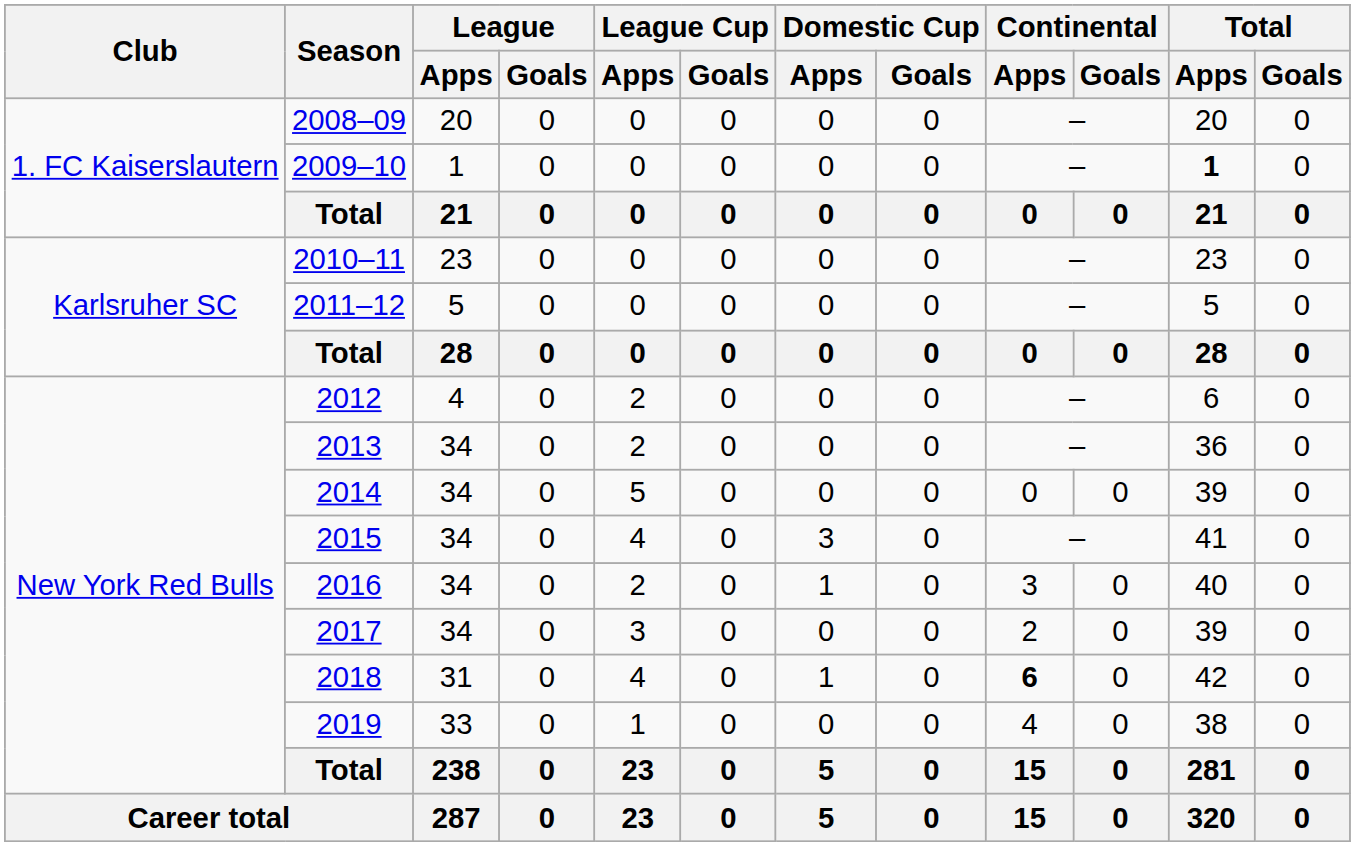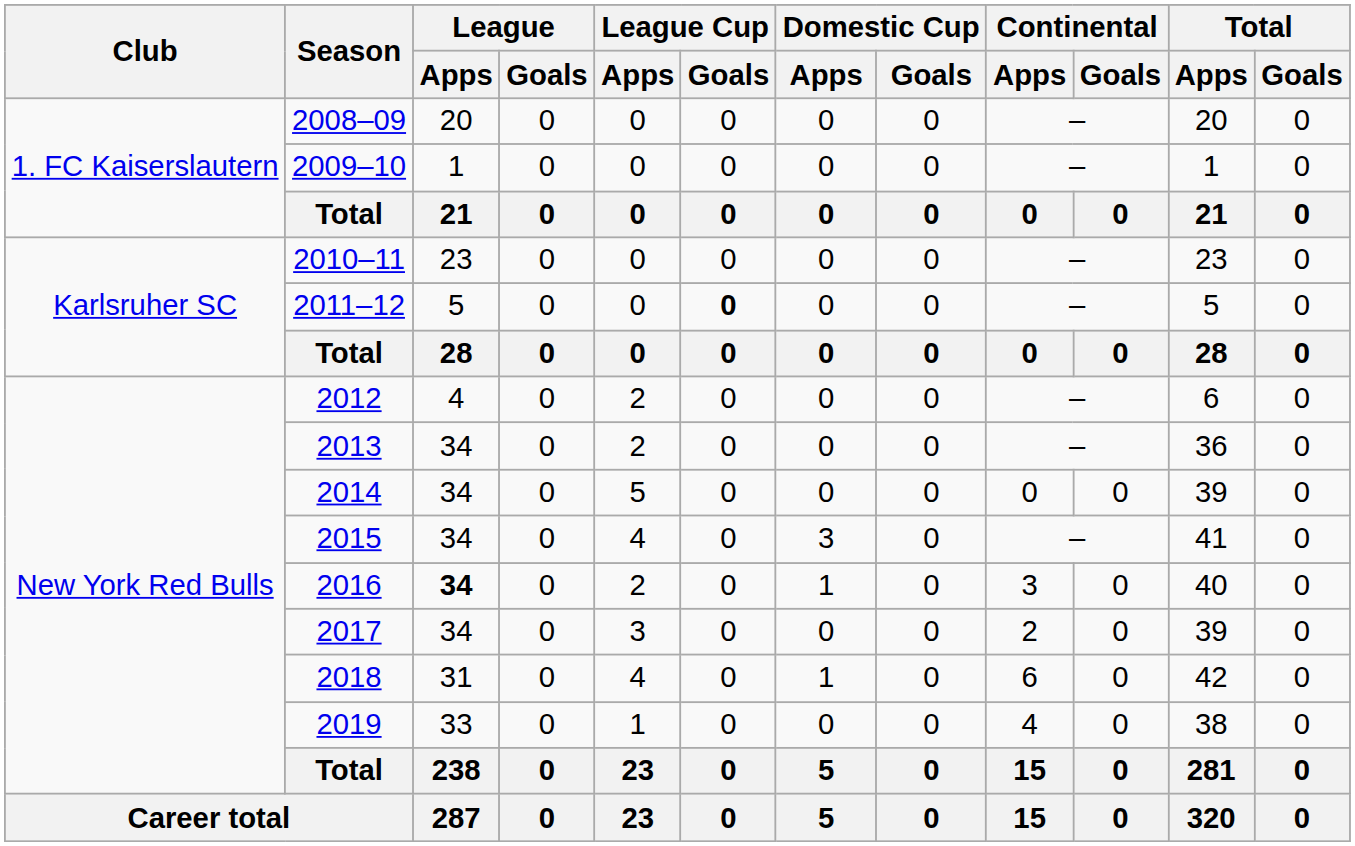(1211, 167) bold -> (1211, 167) normal
(729, 306) normal -> (729, 306) bold
(456, 584) normal -> (456, 584) bold
(1030, 677) bold -> (1030, 677) normal
